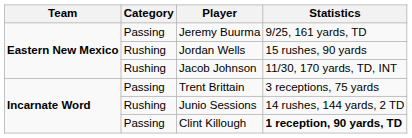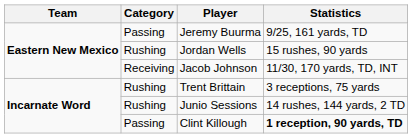(145, 68) Rushing -> (149, 68) Receiving
(144, 87) Passing -> (145, 87) Rushing
